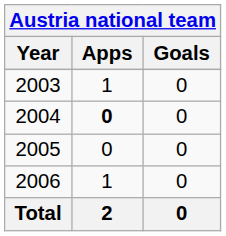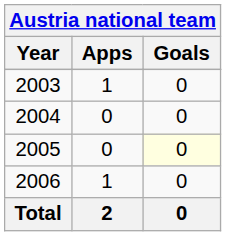(107, 117) bold -> (107, 117) normal
(182, 149) no background -> (182, 149) lightyellow background
